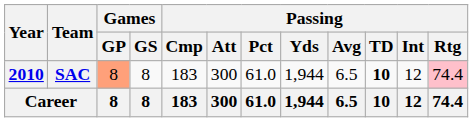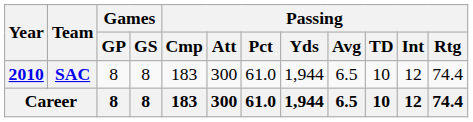(114, 74) lightsalmon background -> (114, 74) no background
(381, 74) bold -> (381, 74) normal
(448, 74) pink background -> (448, 74) no background
